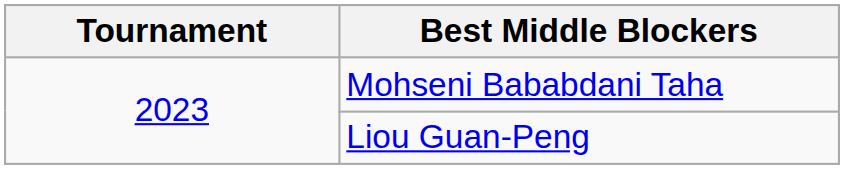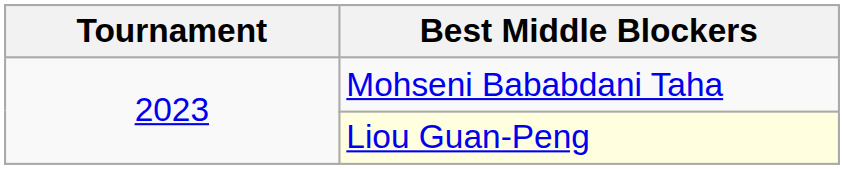(468, 137) no background -> (468, 137) lightyellow background
